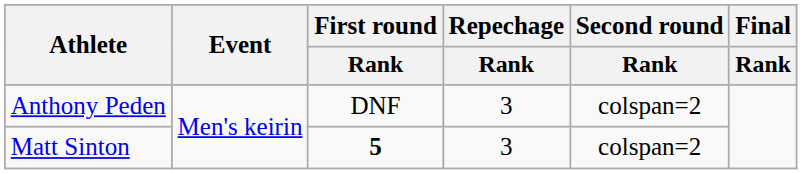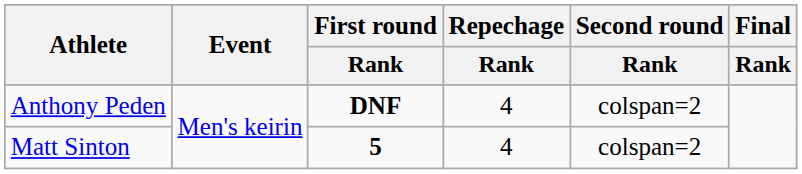(376, 105) normal -> (376, 105) bold
(506, 105) 3 -> (506, 105) 4
(506, 147) 3 -> (506, 147) 4
